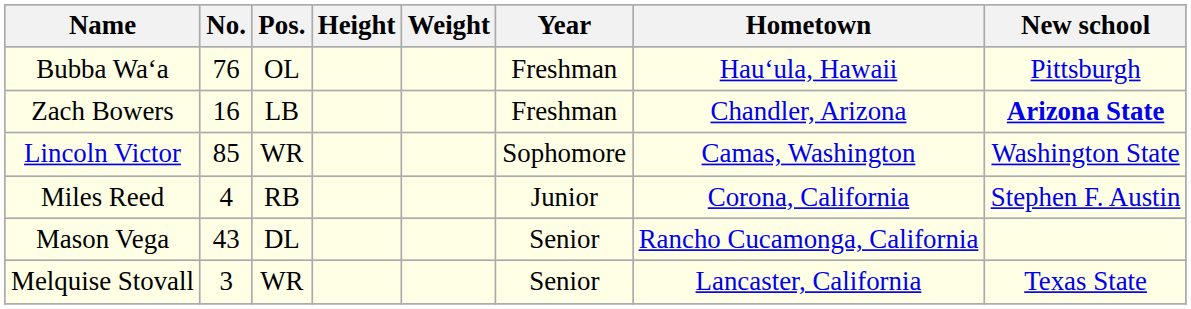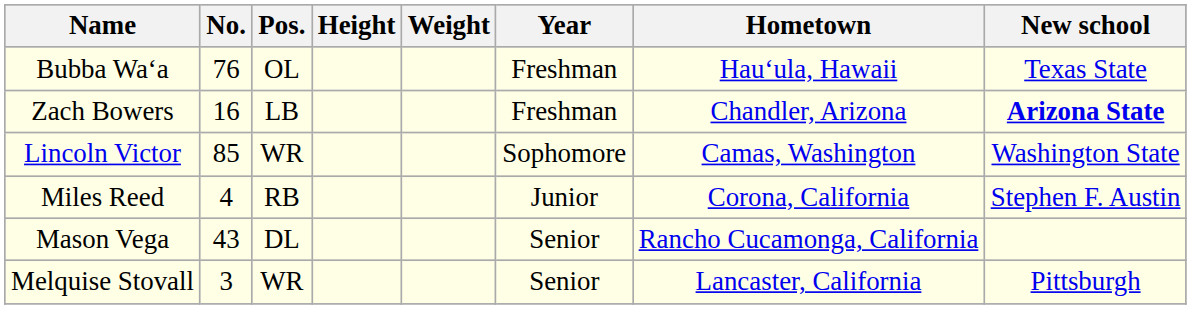(1086, 68) Pittsburgh -> (1086, 68) Texas State
(1086, 281) Texas State -> (1086, 281) Pittsburgh
